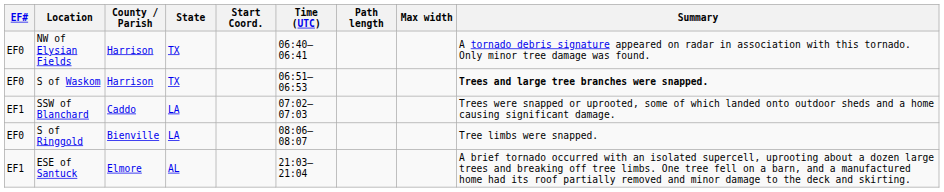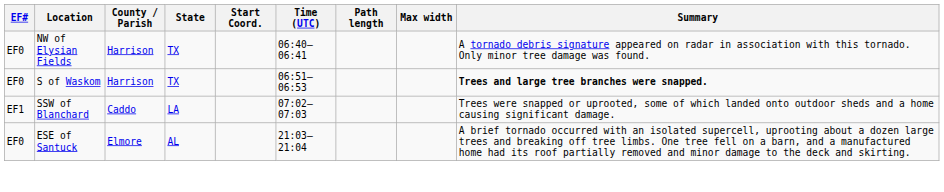- row: (60, 136)
(15, 168) EF1 -> (15, 142) EF0
